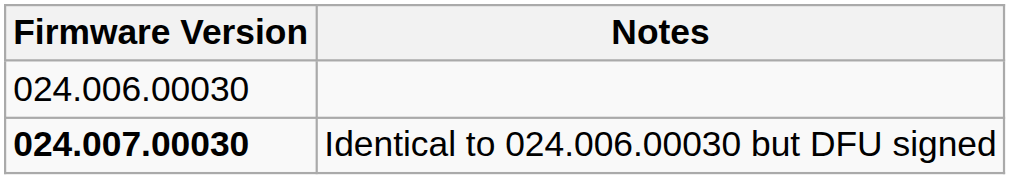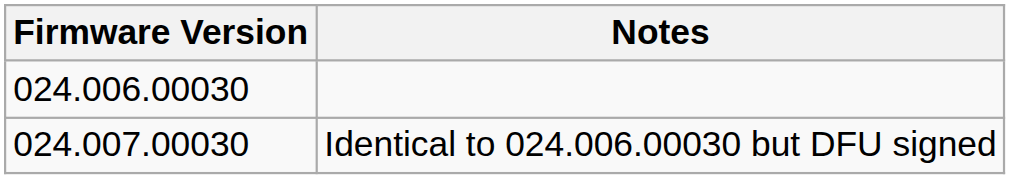(131, 144) bold -> (131, 144) normal
